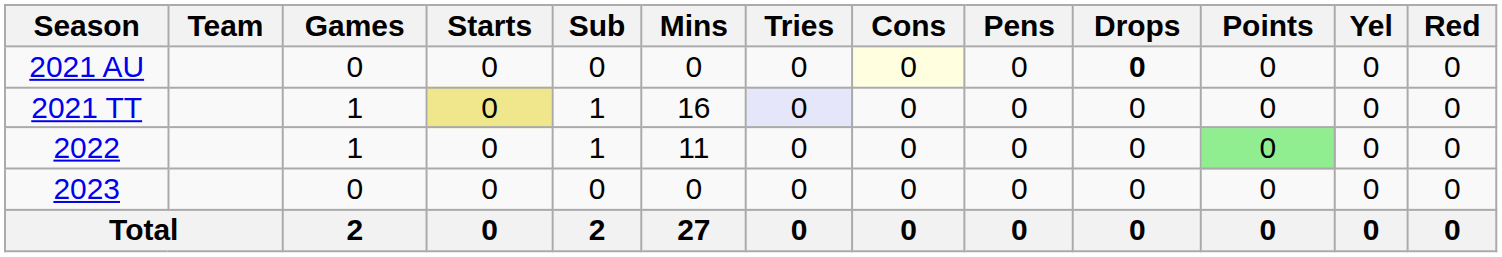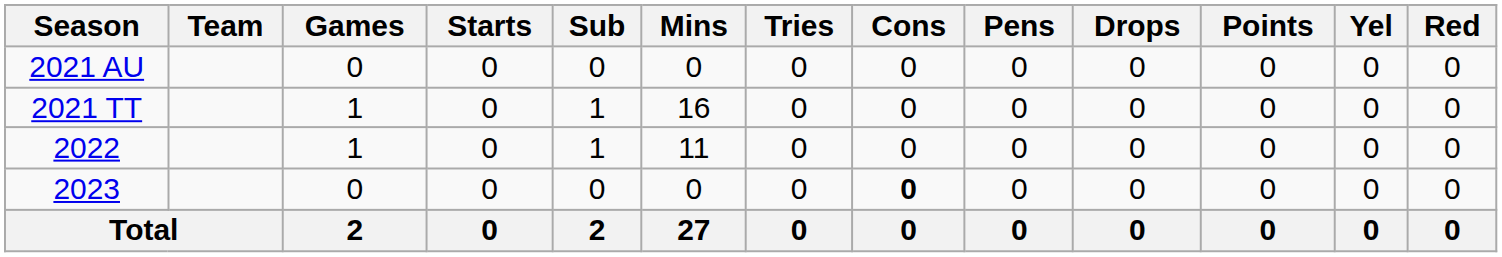(909, 66) lightyellow background -> (909, 66) no background
(1137, 66) bold -> (1137, 66) normal
(490, 107) khaki background -> (490, 107) no background
(799, 107) lavender background -> (799, 107) no background
(1268, 148) lightgreen background -> (1268, 148) no background
(909, 188) normal -> (909, 188) bold
